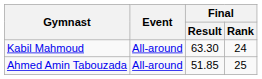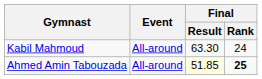(205, 66) no background -> (205, 66) lightyellow background
(240, 66) normal -> (240, 66) bold
